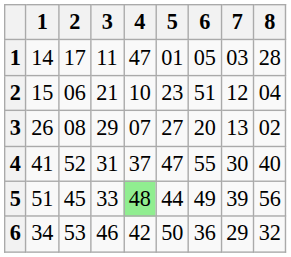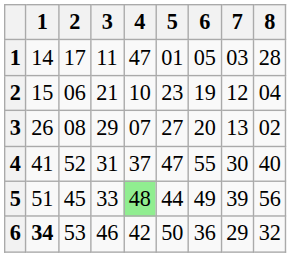(205, 92) 51 -> (205, 92) 19
(42, 233) normal -> (42, 233) bold
